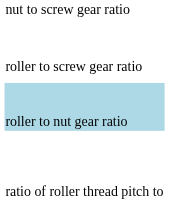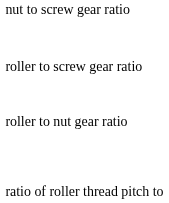(66, 122) lightblue background -> (66, 122) no background
